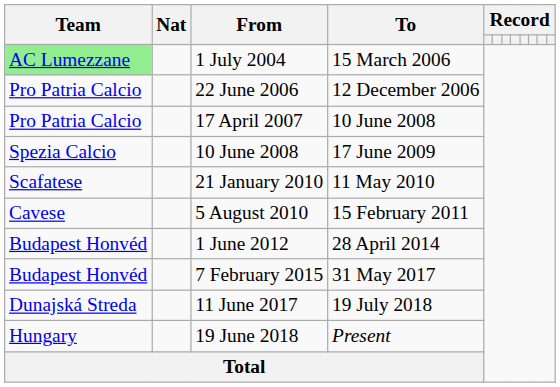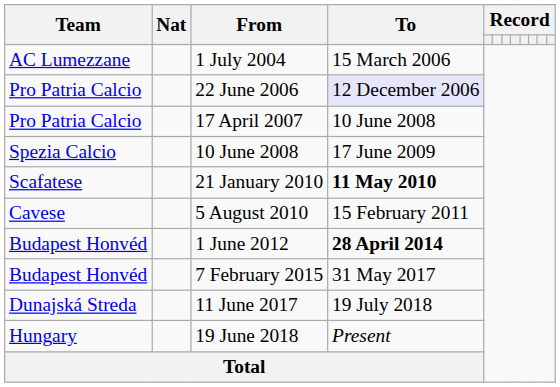(70, 59) lightgreen background -> (70, 59) no background
(406, 90) no background -> (406, 90) lavender background
(383, 182) normal -> (384, 182) bold
(386, 243) normal -> (388, 243) bold
